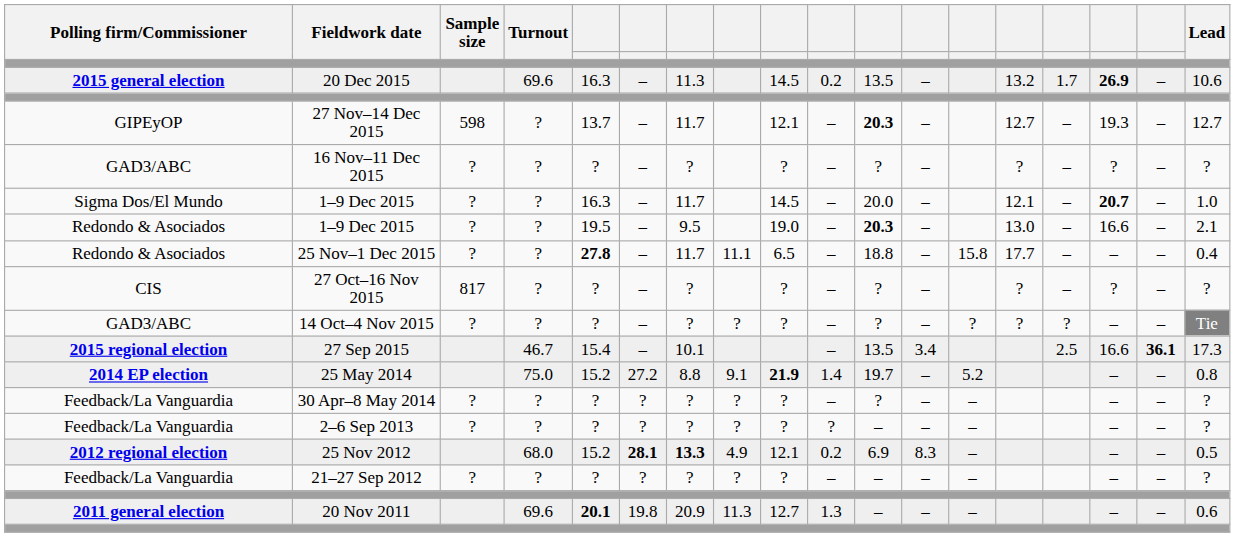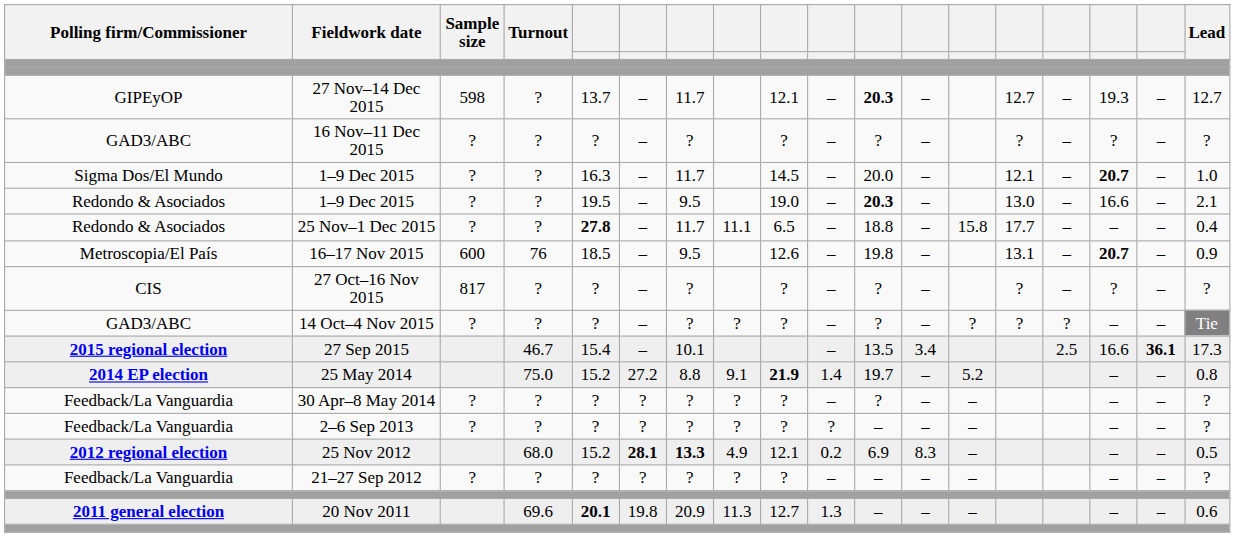- row: (149, 80)
+ row: (149, 253)
